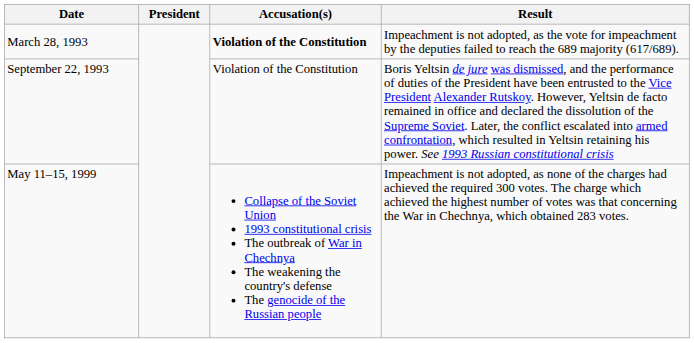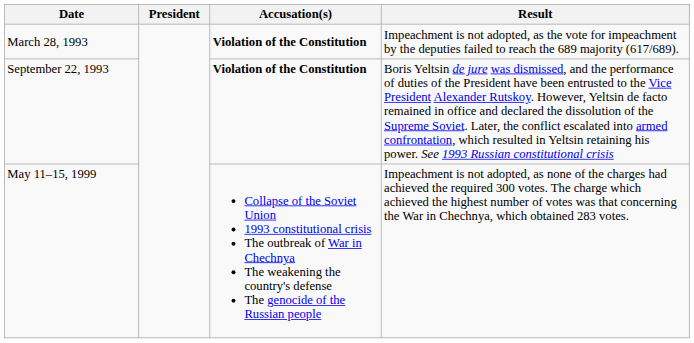(285, 68) normal -> (290, 68) bold
